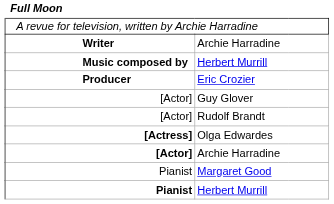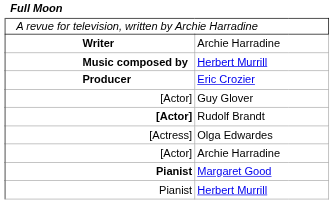(176, 117) normal -> (174, 117) bold
(168, 135) bold -> (171, 135) normal
(174, 153) bold -> (176, 153) normal
(176, 172) normal -> (174, 172) bold
(174, 190) bold -> (176, 190) normal
